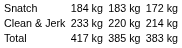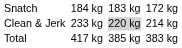(124, 23) no background -> (124, 23) lightgrey background
